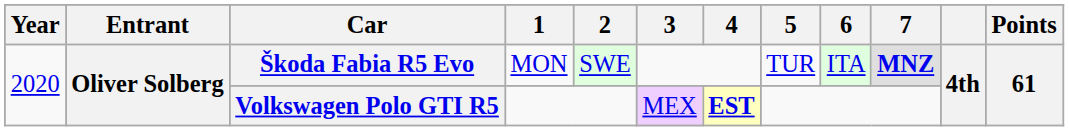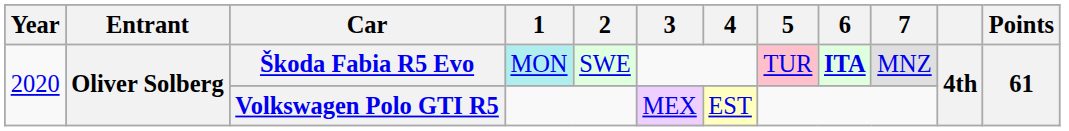(539, 64) no background -> (539, 64) paleturquoise background
(791, 64) no background -> (788, 64) pink background
(846, 64) normal -> (845, 64) bold
(906, 64) bold -> (904, 64) normal
(731, 105) bold -> (730, 105) normal
